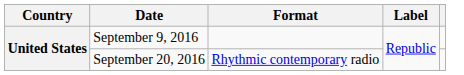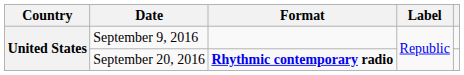(295, 59) normal -> (302, 59) bold
